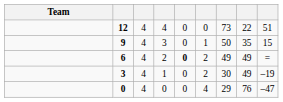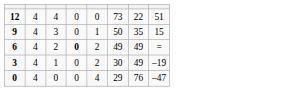- column: (59, 12)
